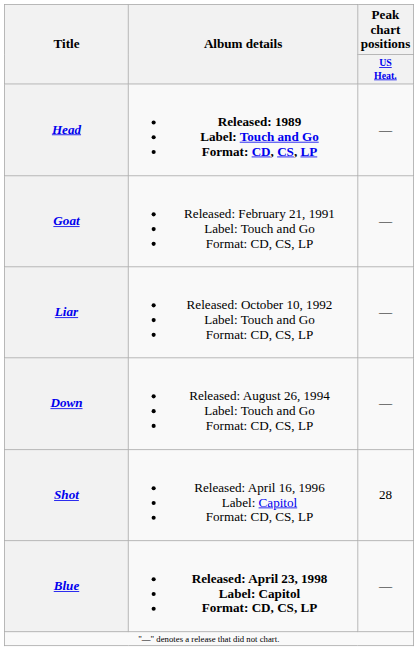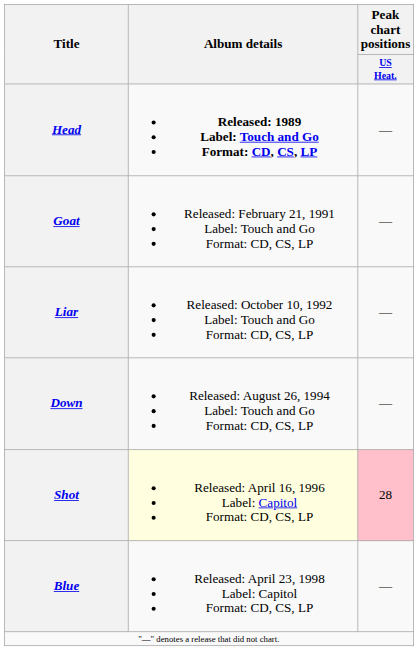(243, 502) no background -> (243, 502) lightyellow background
(385, 495) no background -> (385, 495) pink background
(243, 594) bold -> (243, 594) normal
